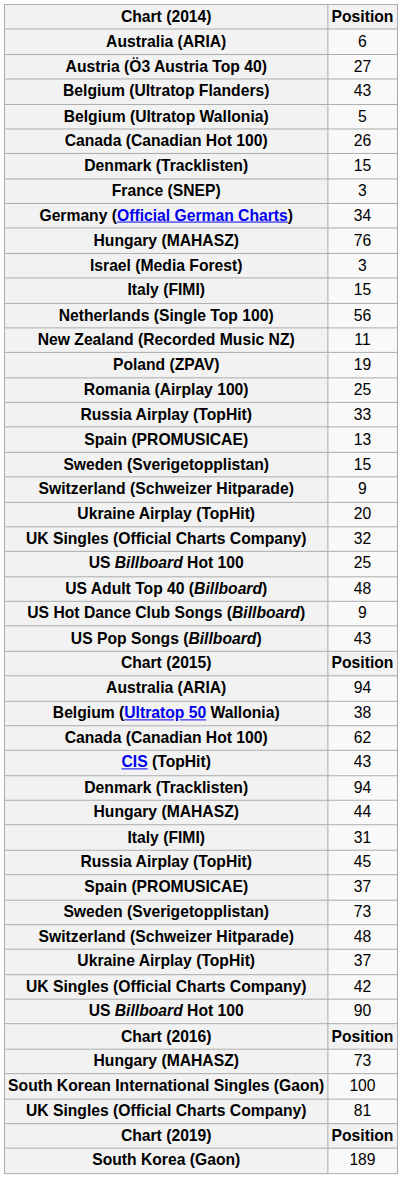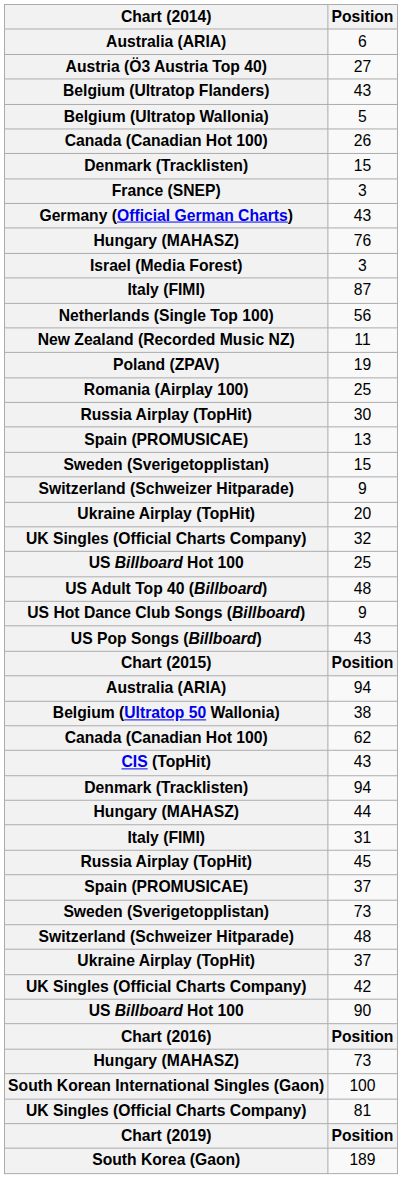(362, 215) 34 -> (362, 215) 43
(362, 290) 15 -> (362, 290) 87
(362, 414) 33 -> (362, 414) 30
